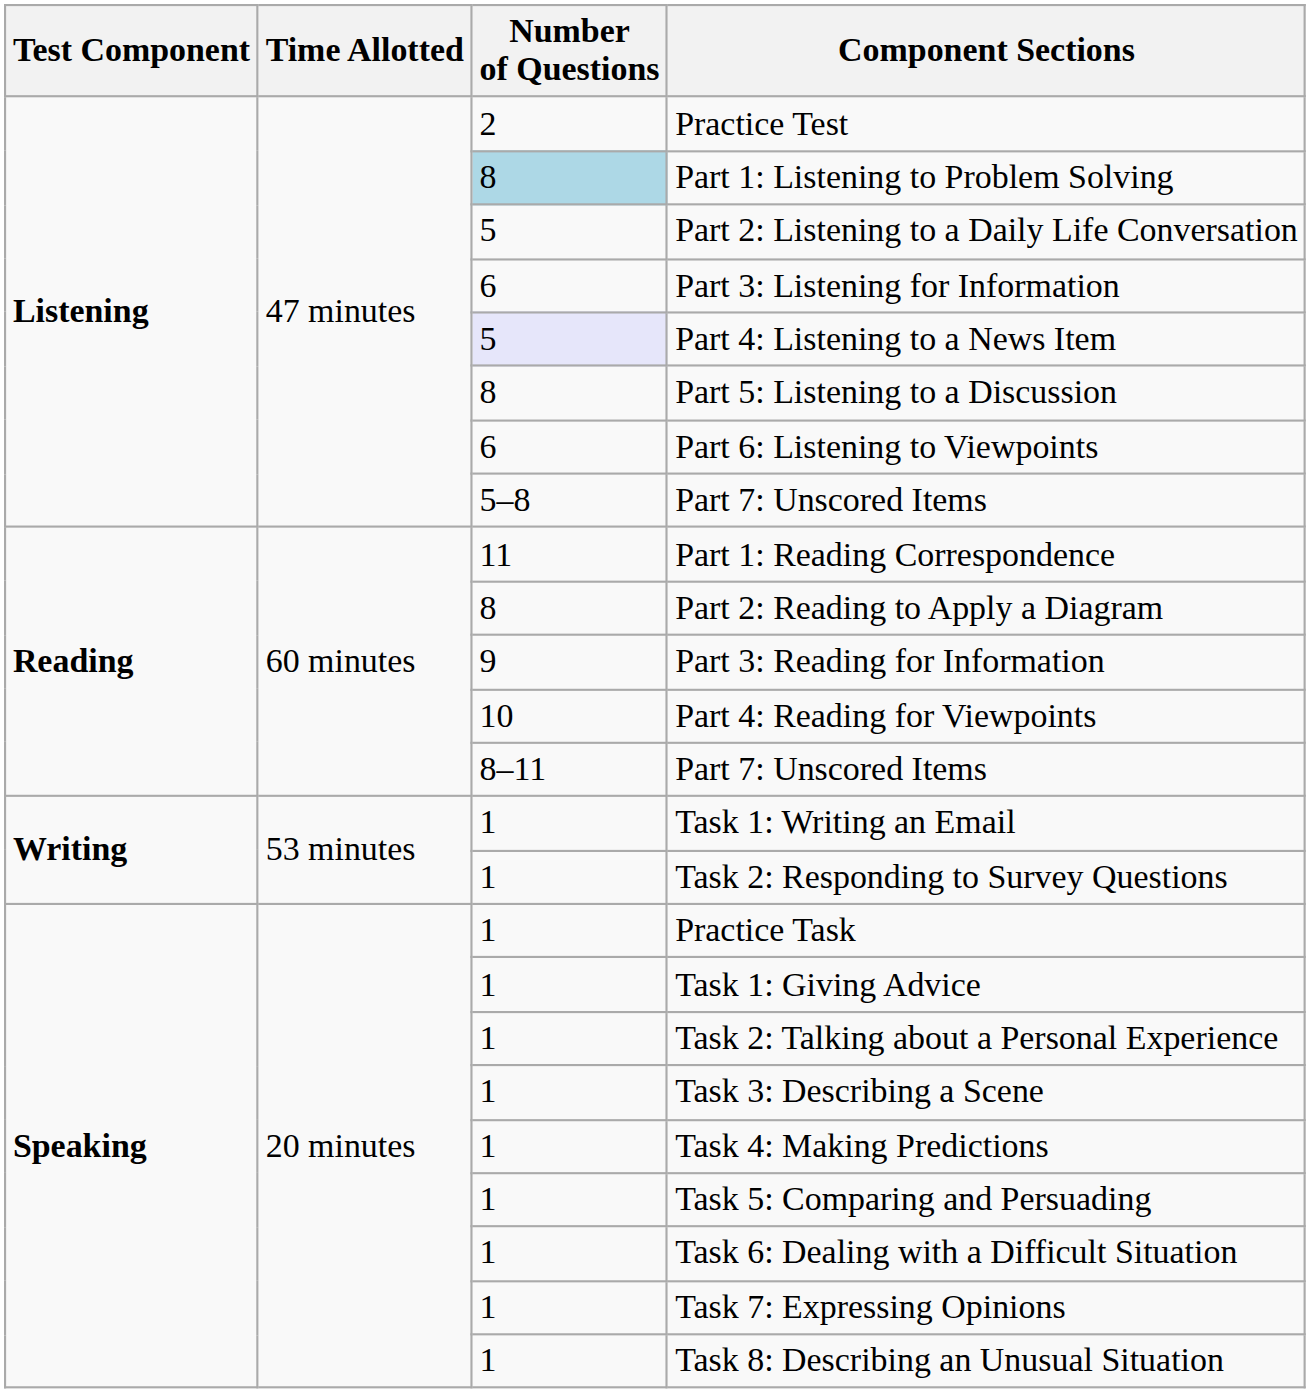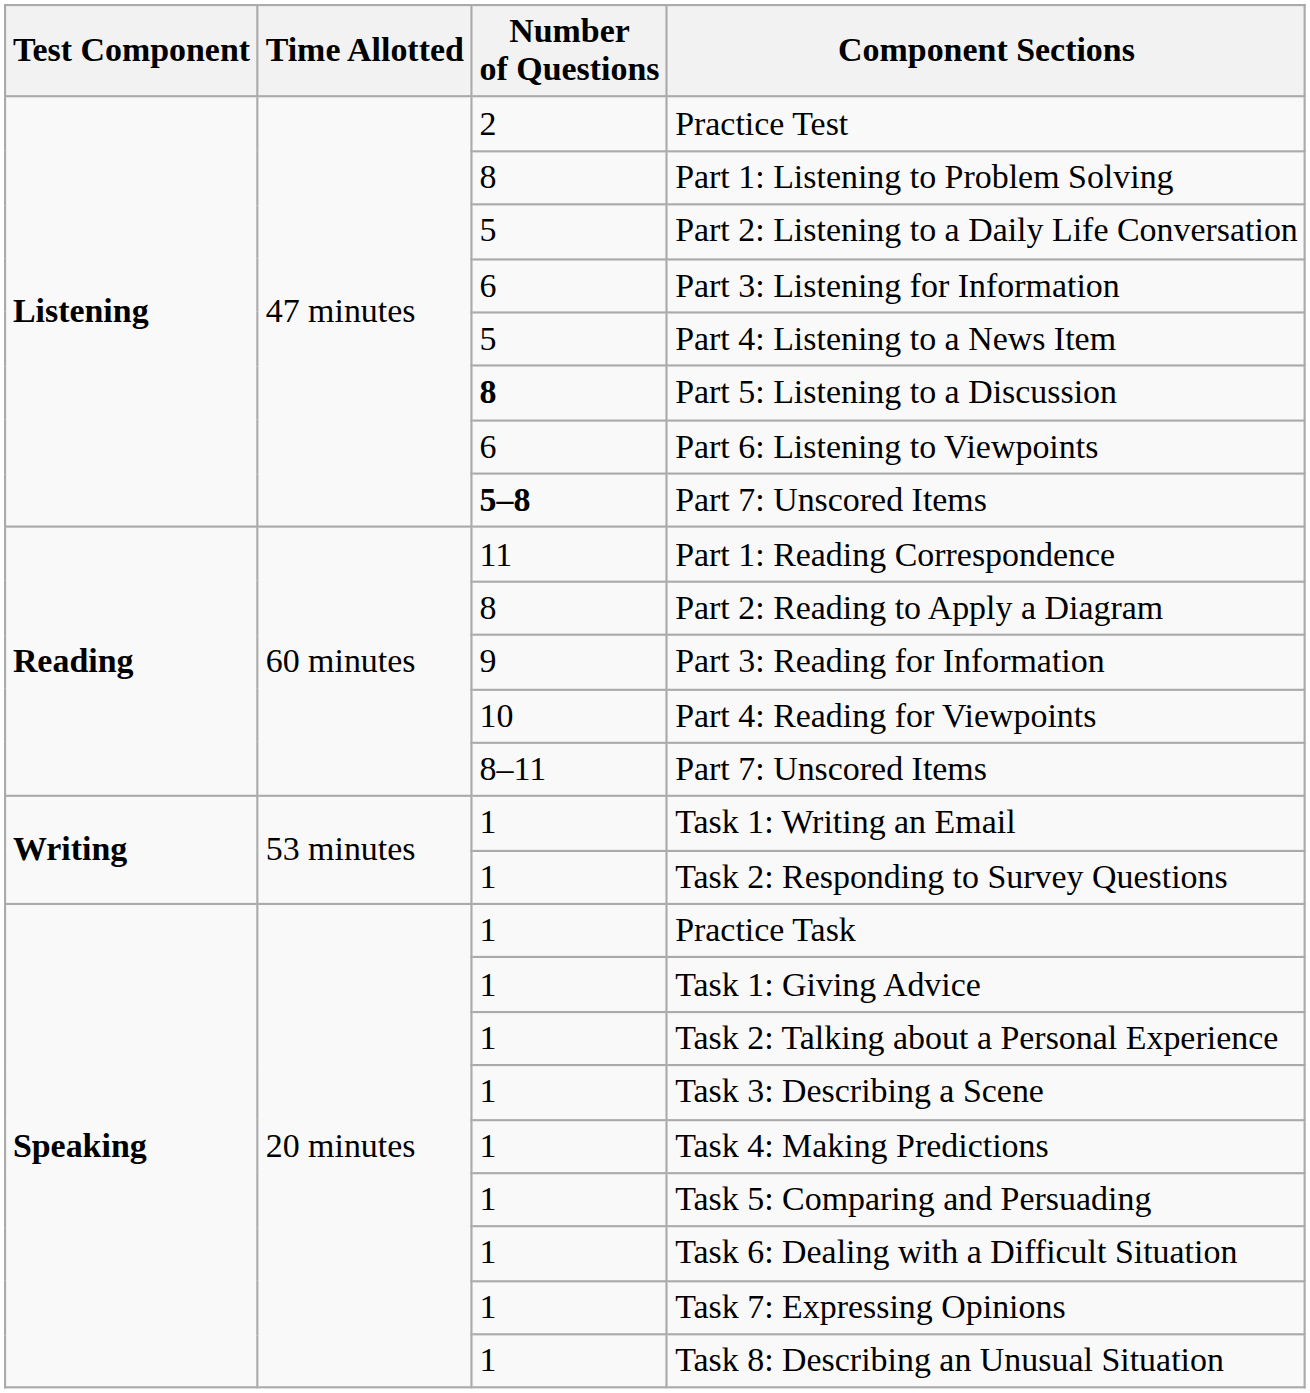(488, 177) lightblue background -> (488, 177) no background
(488, 338) lavender background -> (488, 338) no background
(488, 392) normal -> (488, 392) bold
(505, 499) normal -> (505, 499) bold
